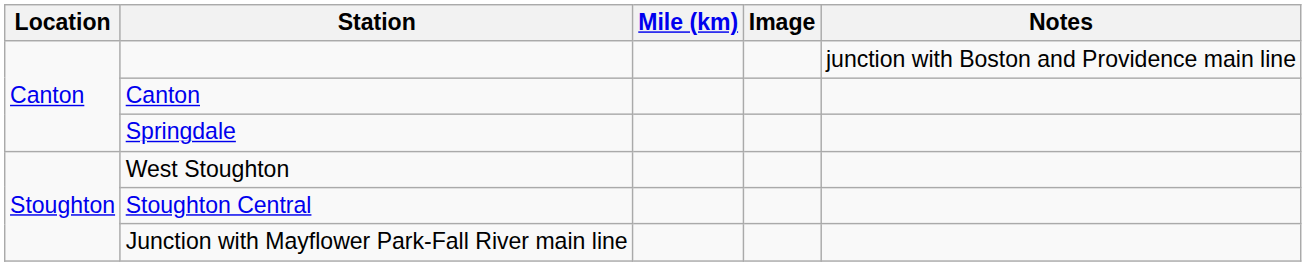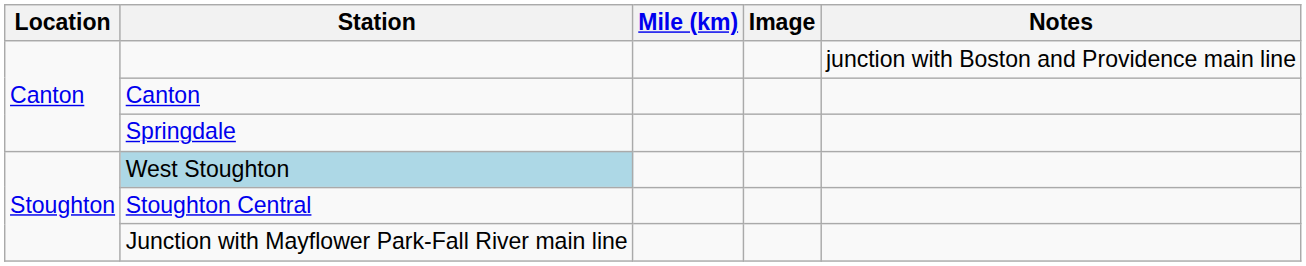(207, 168) no background -> (207, 168) lightblue background
